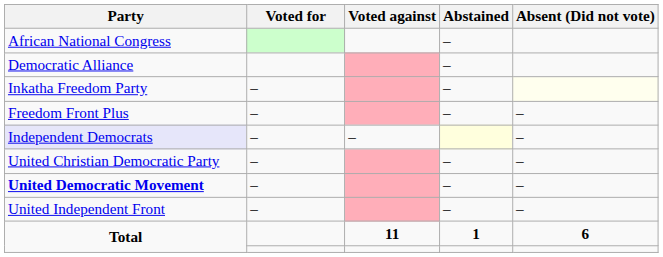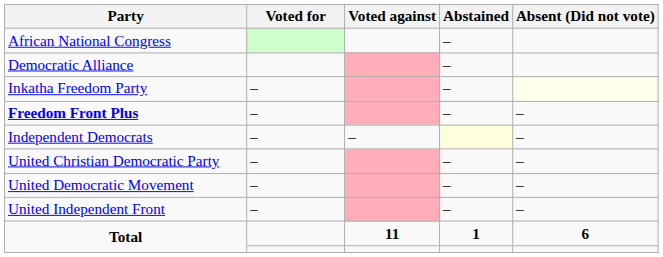(68, 112) normal -> (73, 112) bold
(80, 137) lavender background -> (80, 137) no background
(106, 185) bold -> (101, 185) normal
